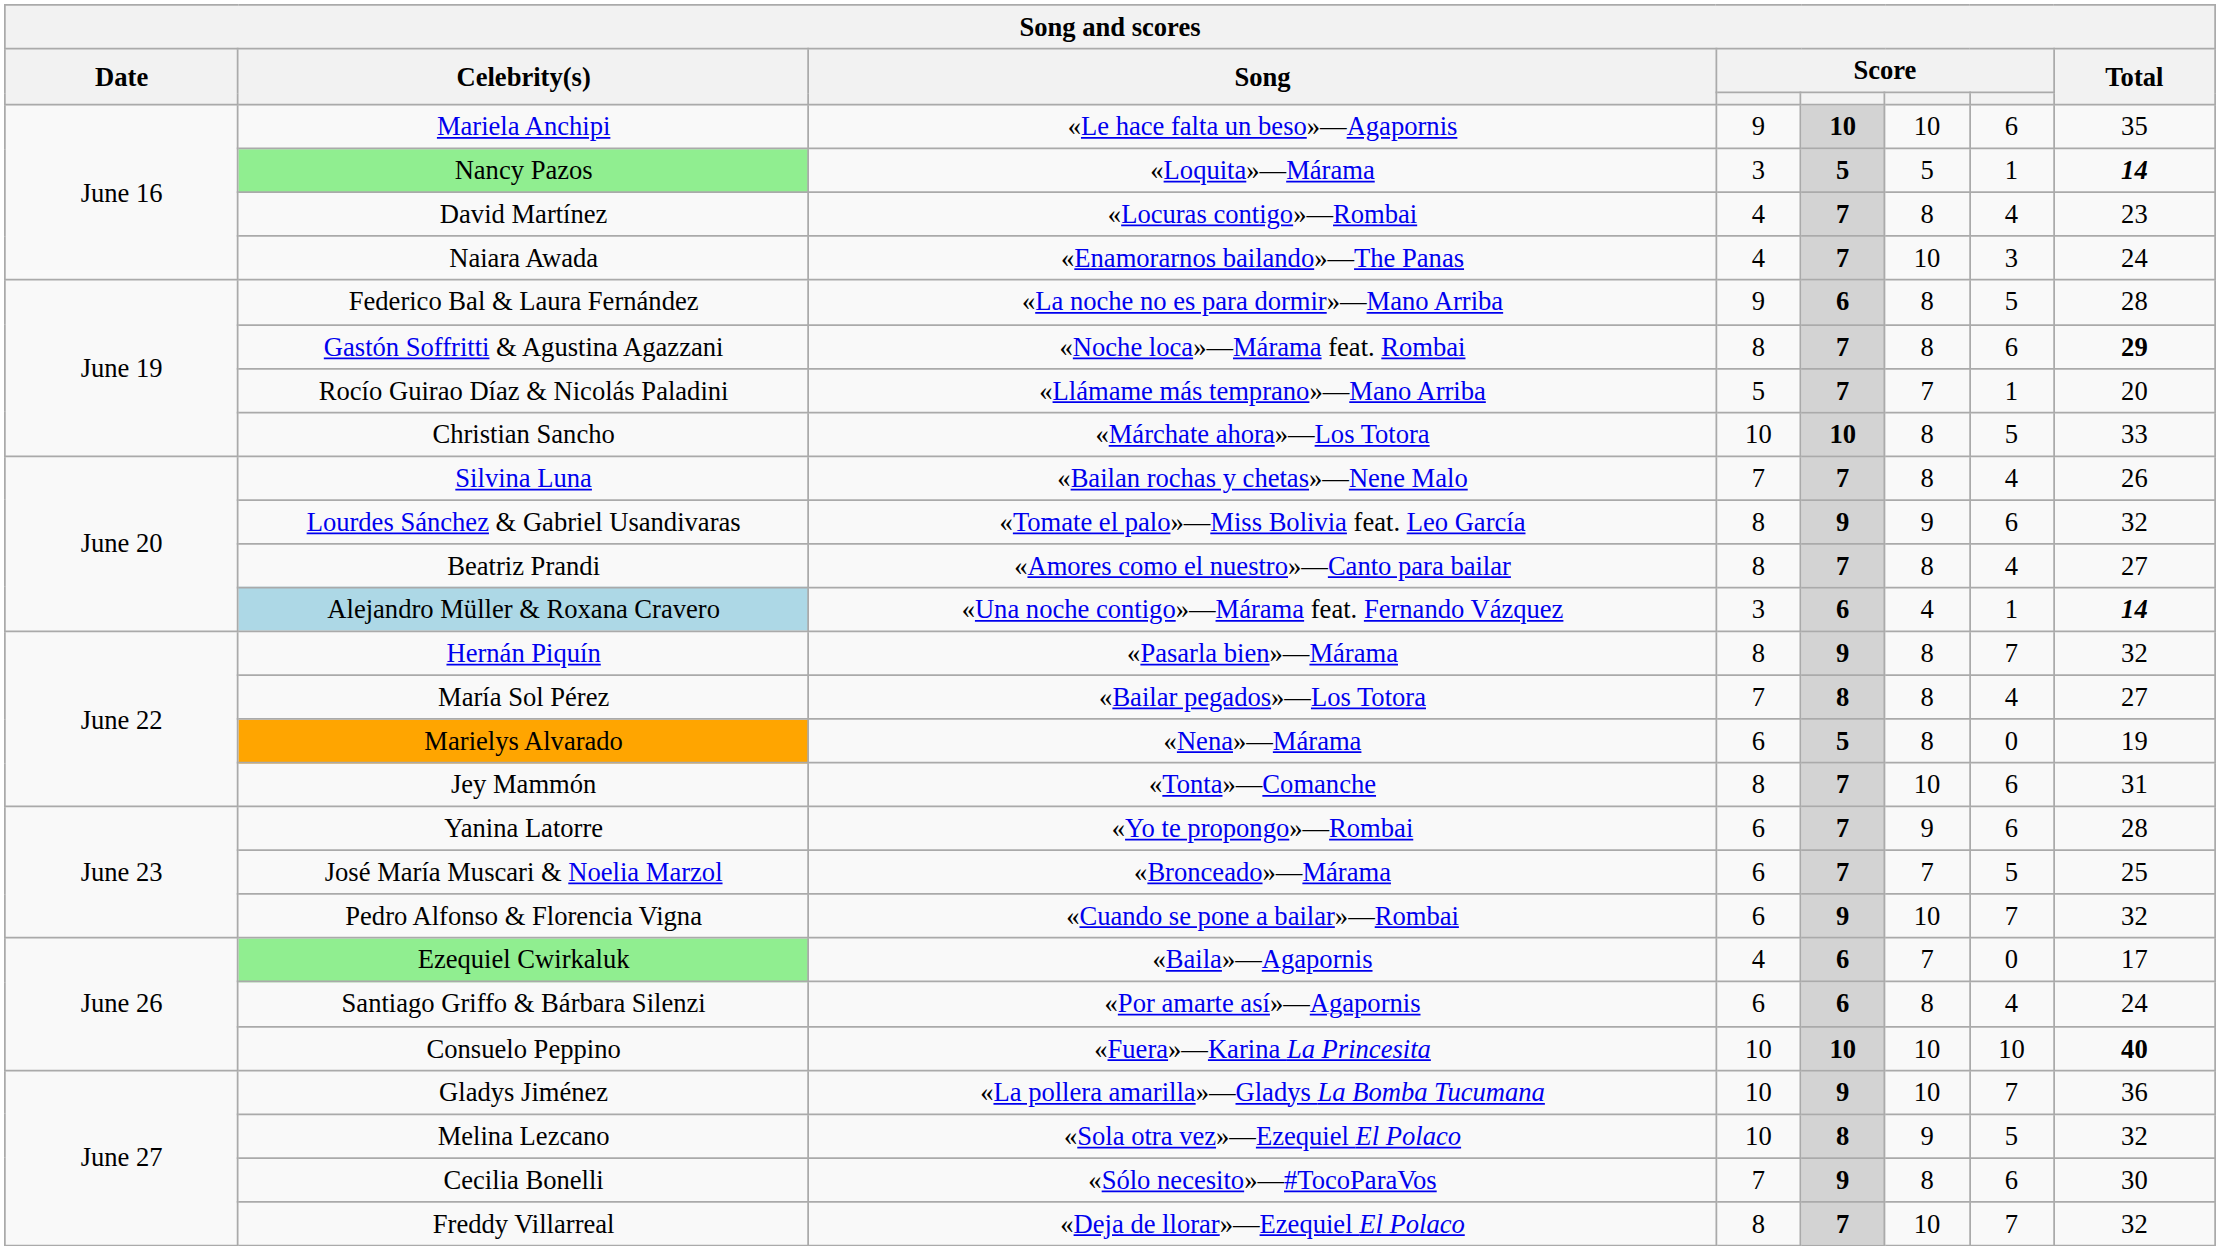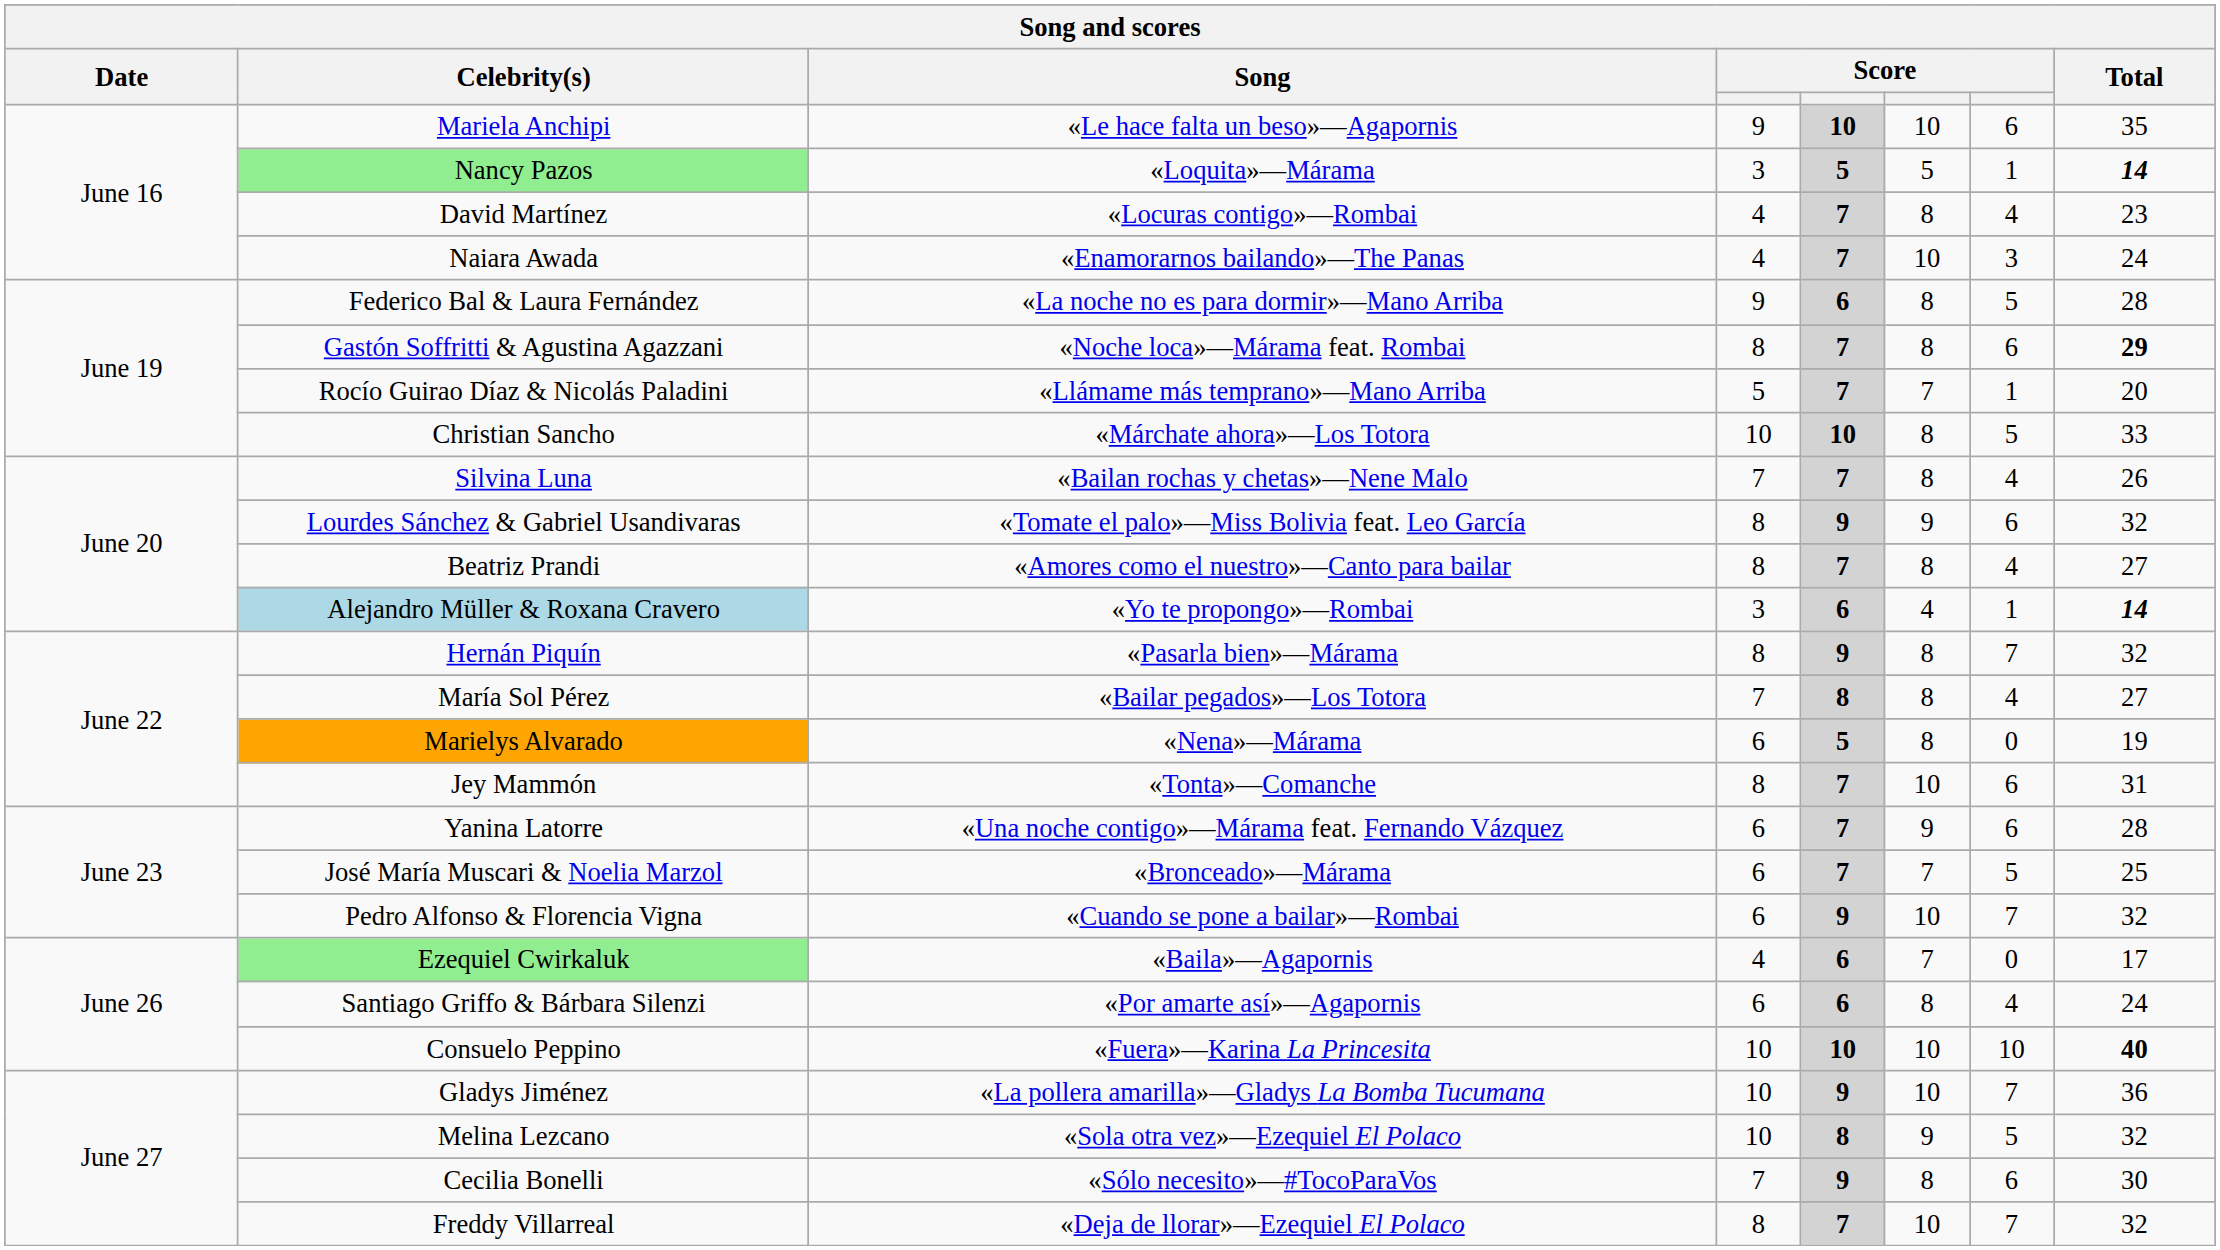(1263, 609) «Una noche contigo»—Márama feat. Fernando Vázquez -> (1263, 609) «Yo te propongo»—Rombai
(1263, 828) «Yo te propongo»—Rombai -> (1263, 828) «Una noche contigo»—Márama feat. Fernando Vázquez
